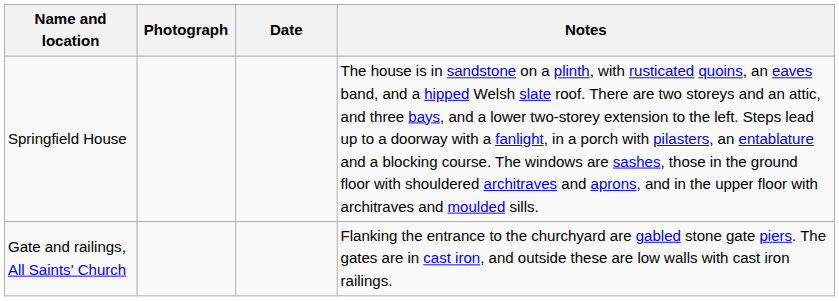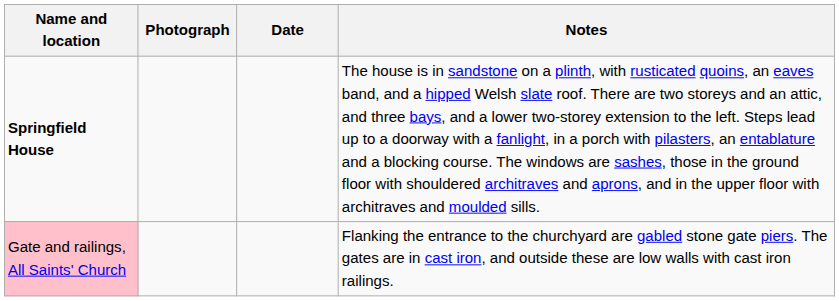(67, 138) normal -> (47, 138) bold
(67, 258) no background -> (67, 258) pink background
